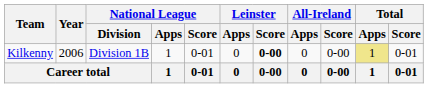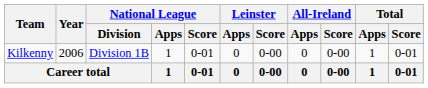(270, 53) bold -> (270, 53) normal
(372, 53) khaki background -> (372, 53) no background
